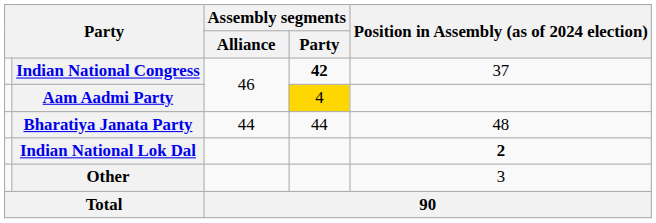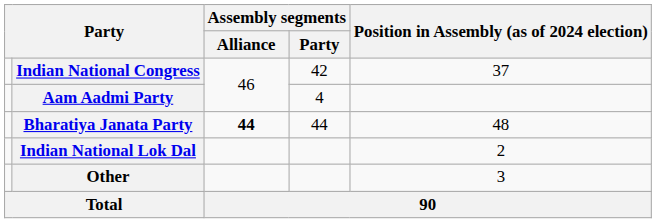(319, 71) bold -> (319, 71) normal
(319, 97) gold background -> (319, 97) no background
(246, 124) normal -> (246, 124) bold
(501, 151) bold -> (501, 151) normal
